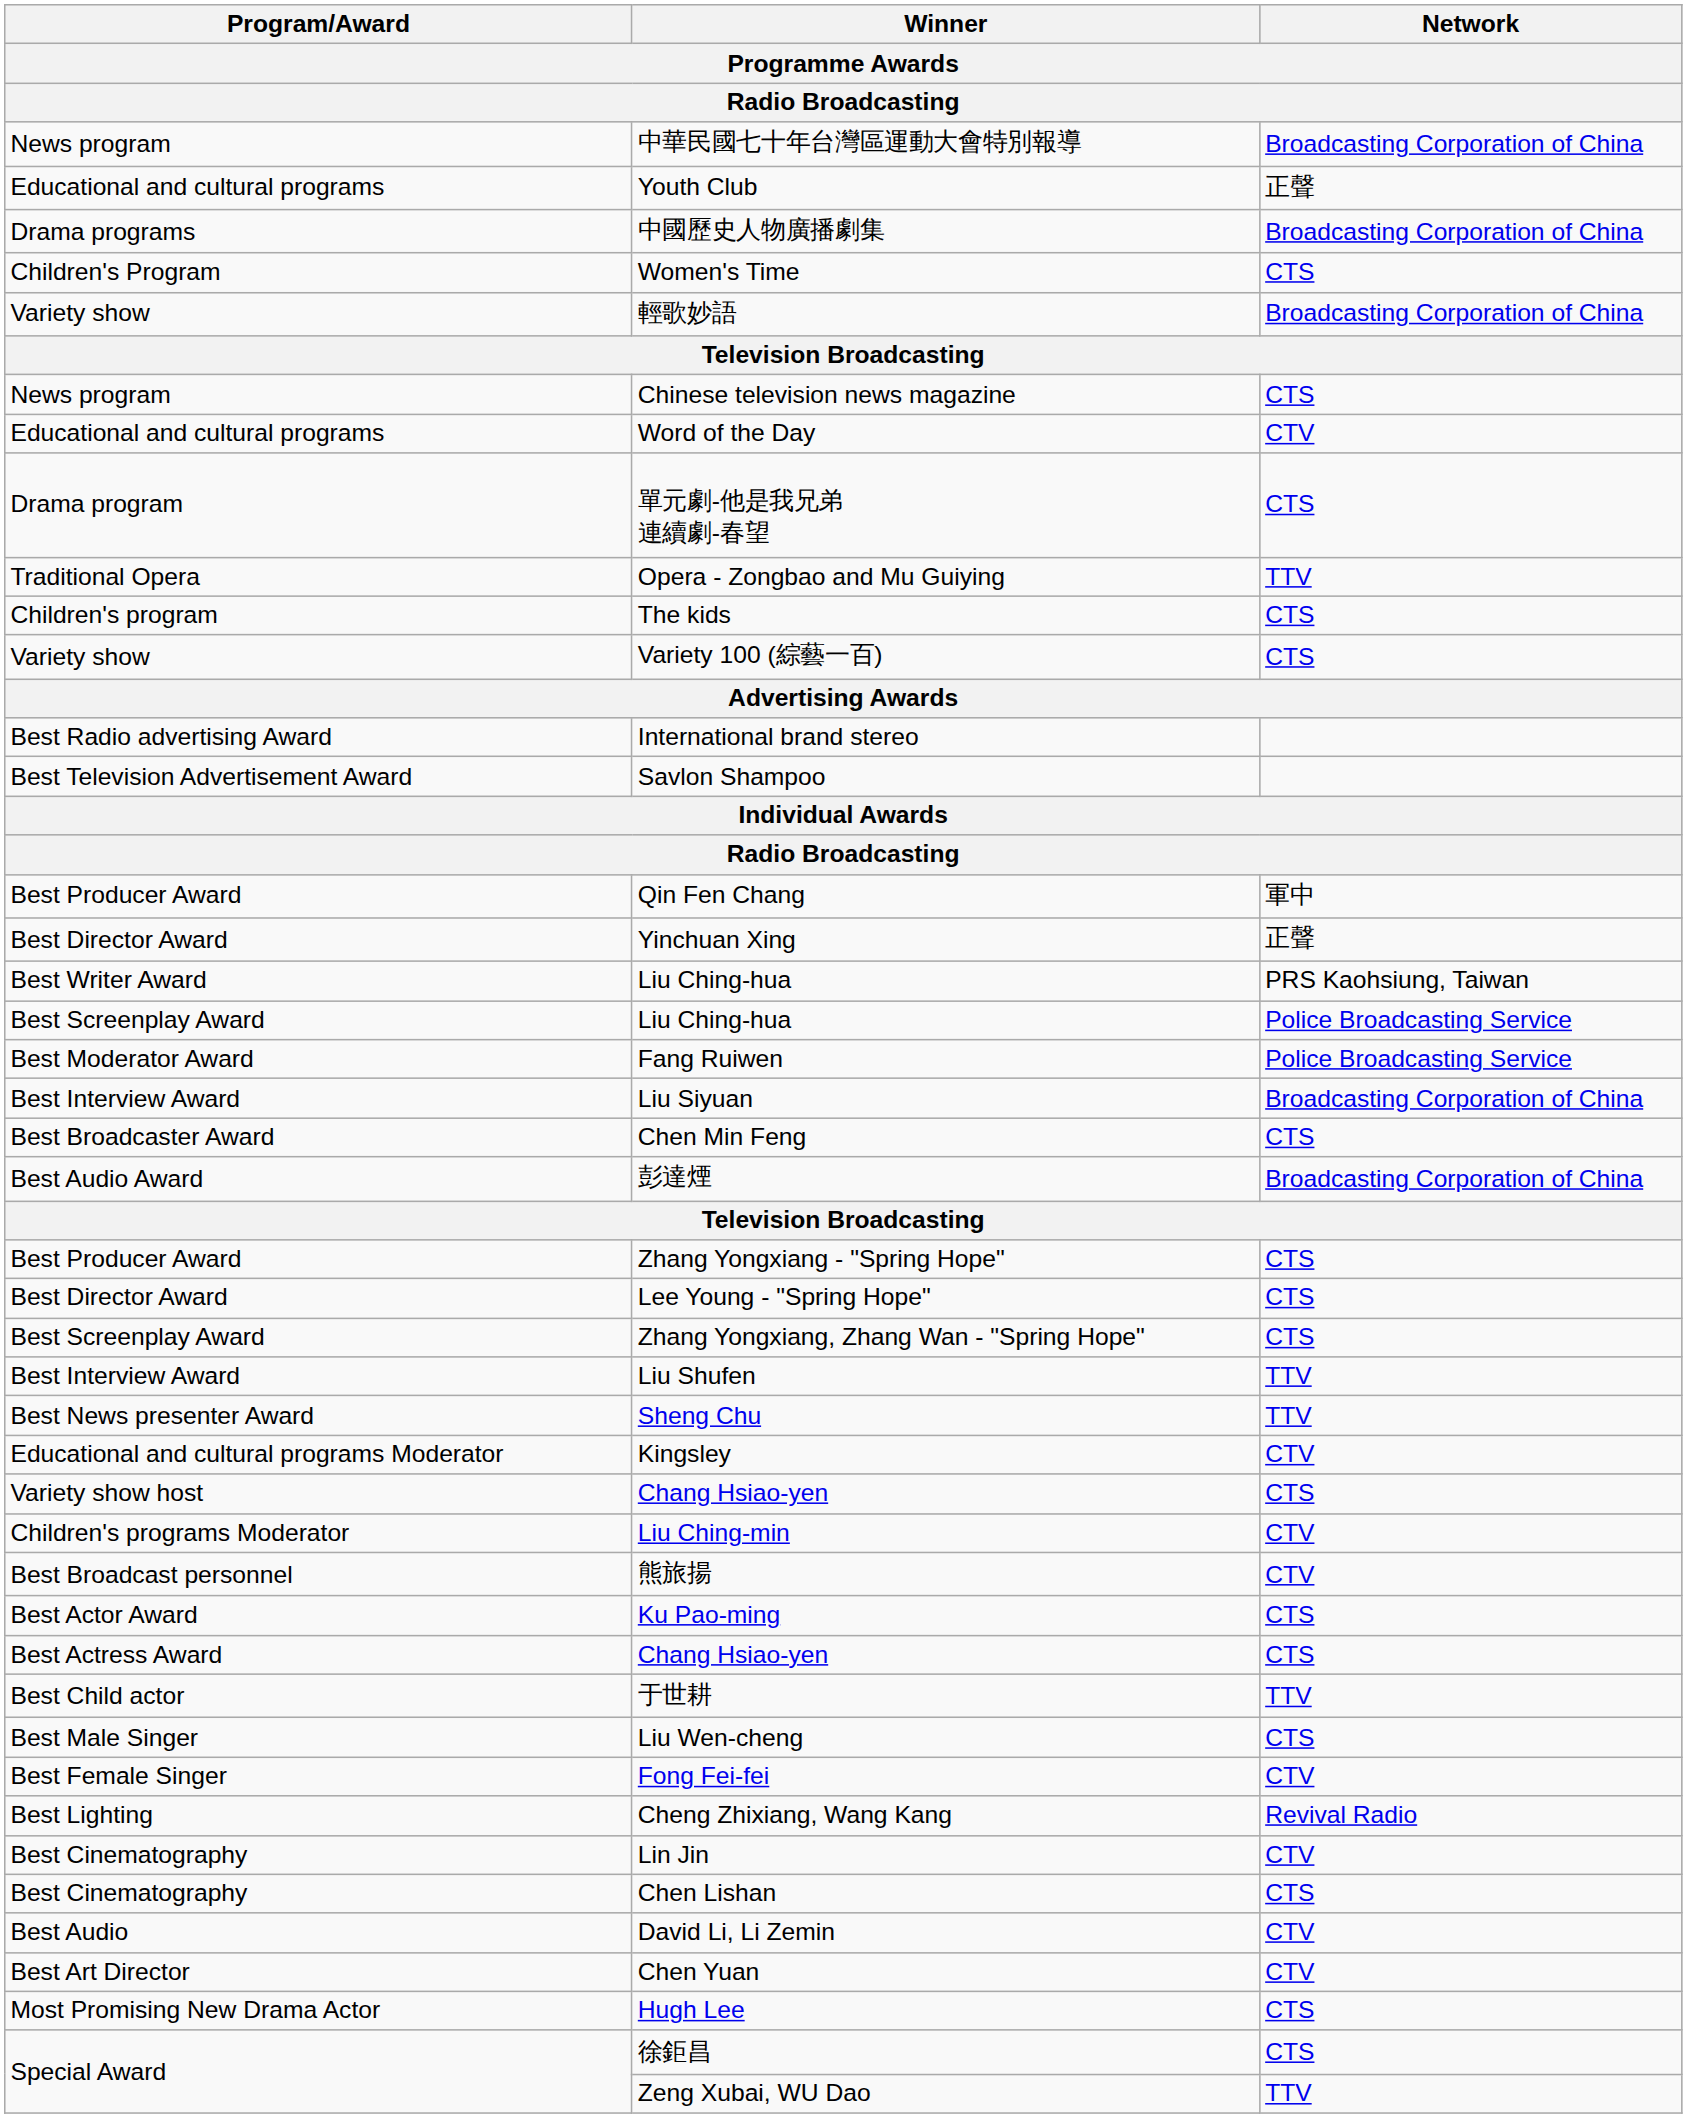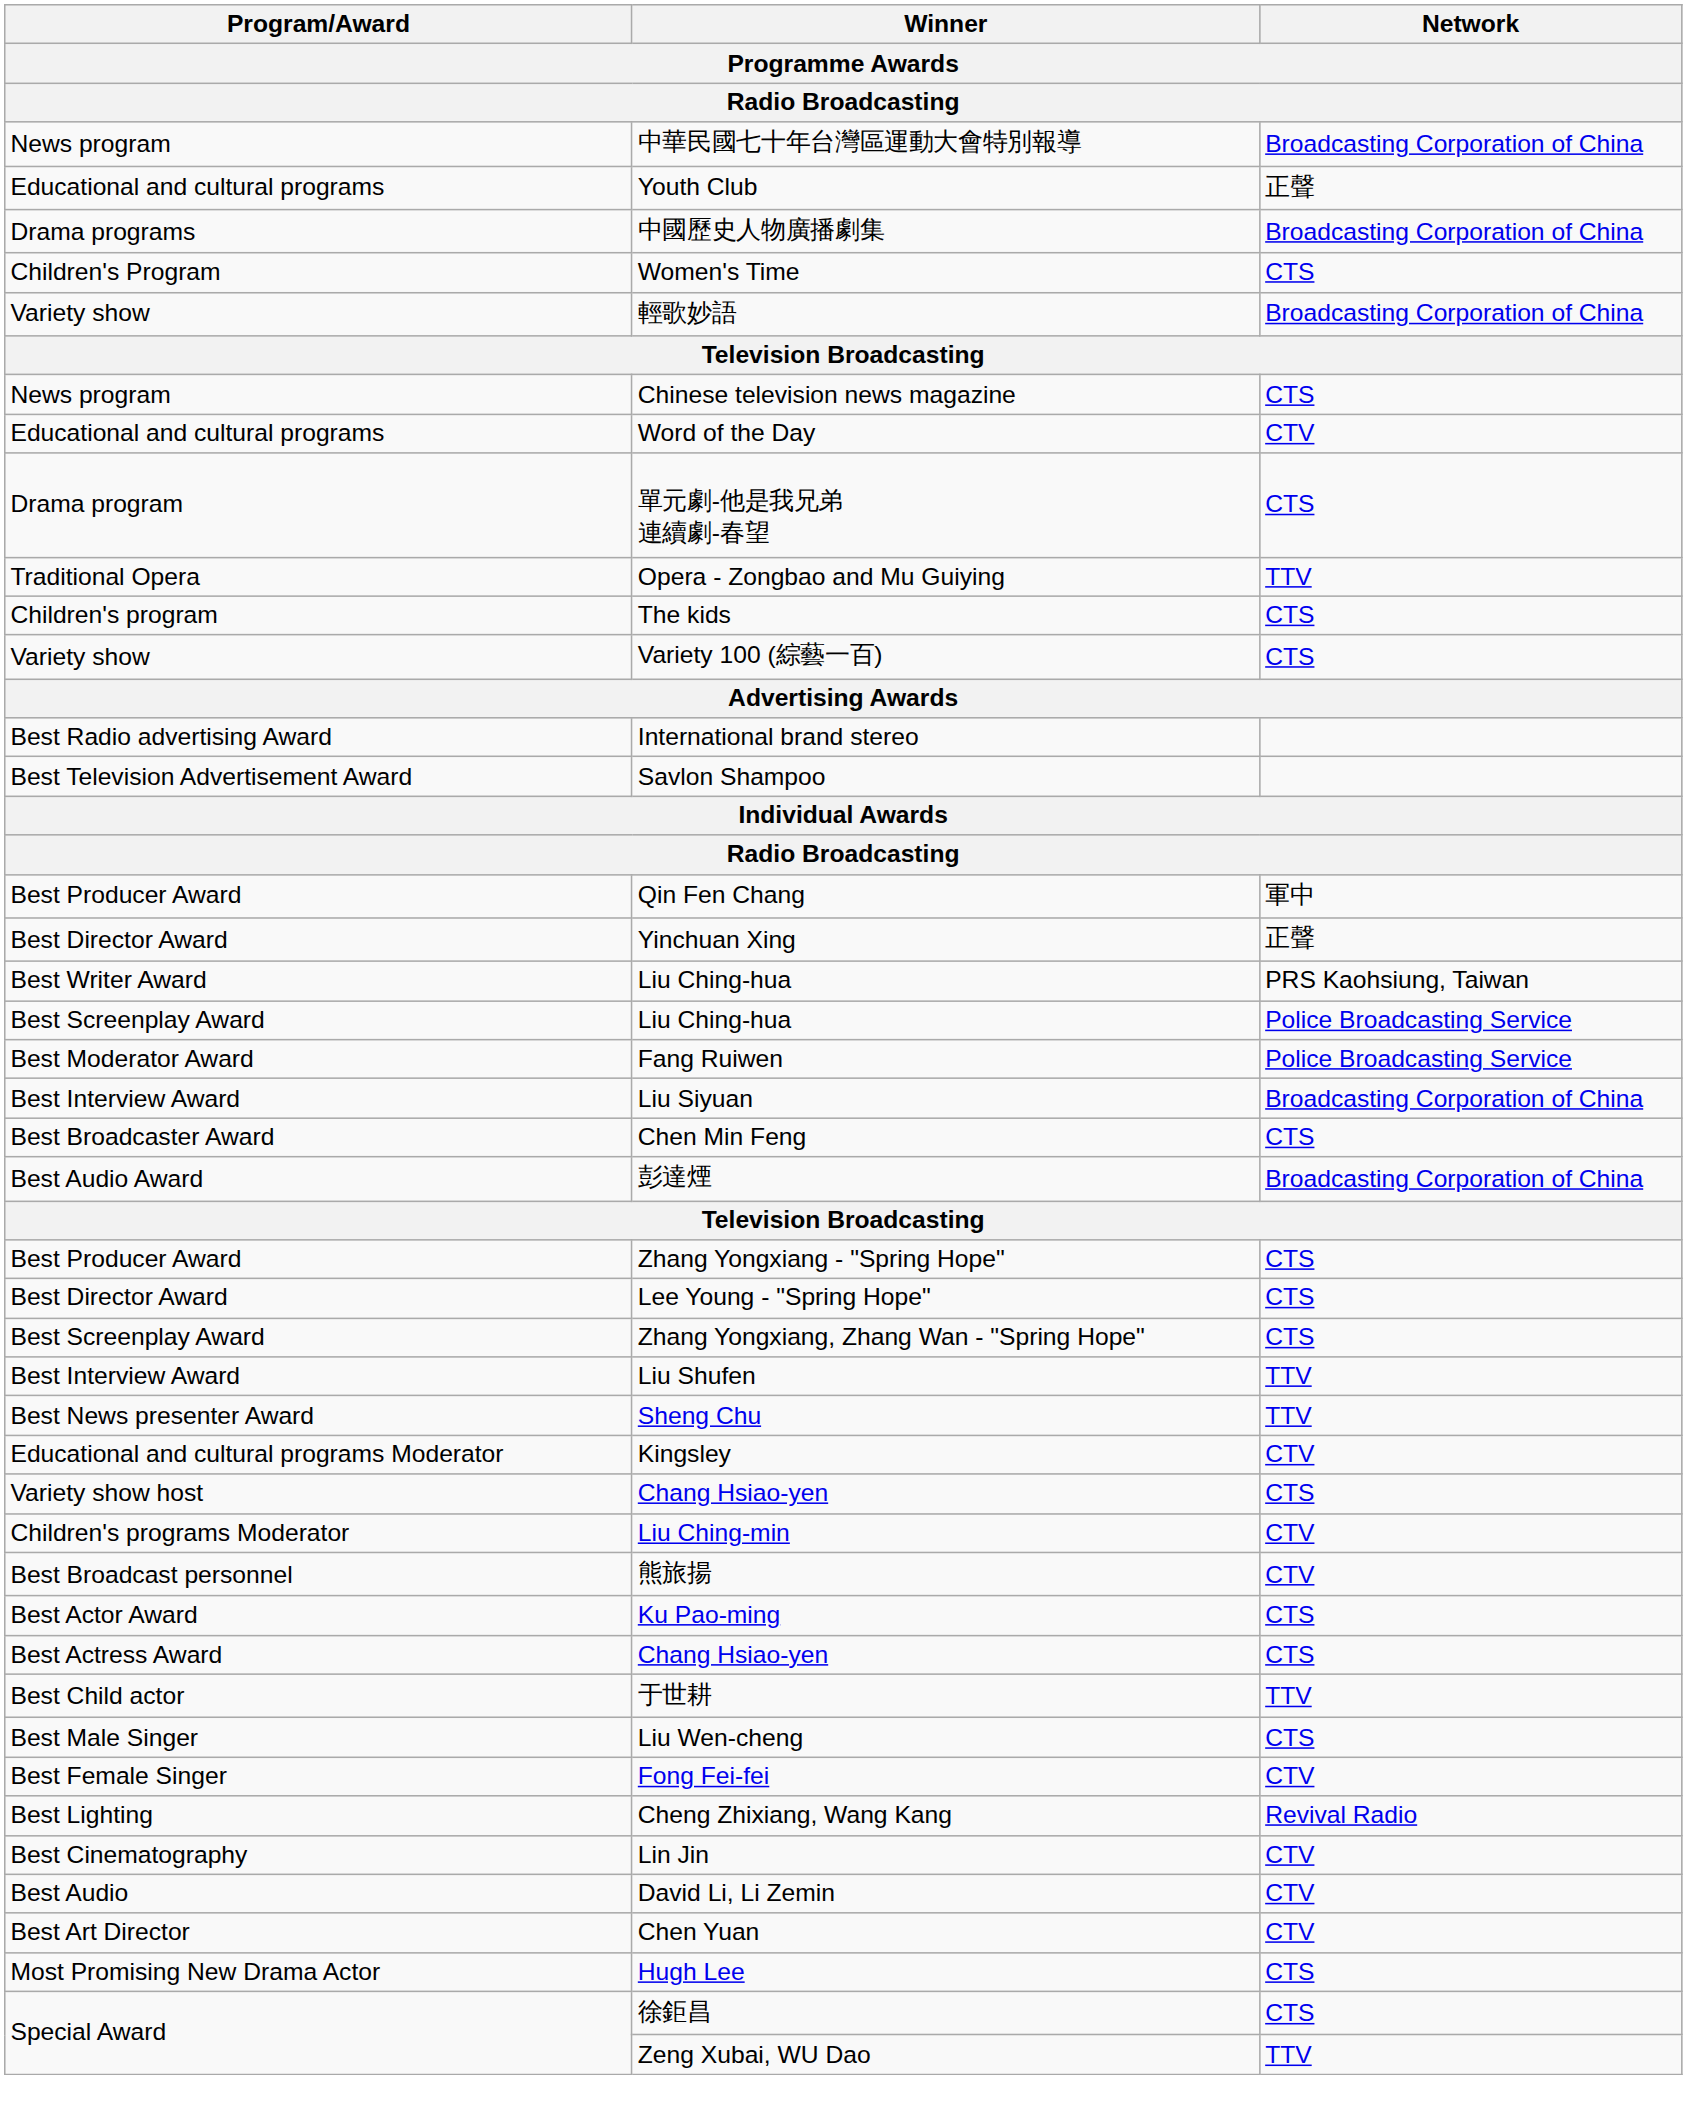- row: (129, 1893)
